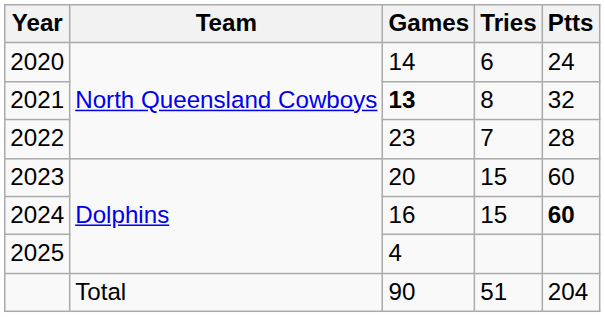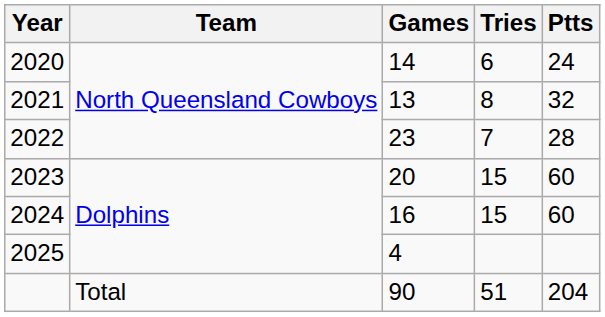(402, 100) bold -> (402, 100) normal
(561, 215) bold -> (561, 215) normal
